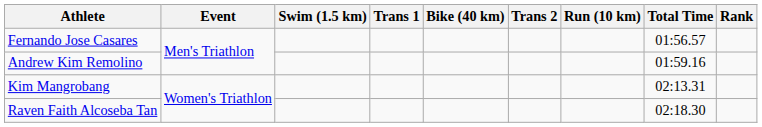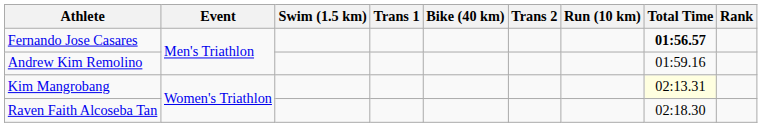(680, 40) normal -> (680, 40) bold
(680, 87) no background -> (680, 87) lightyellow background
